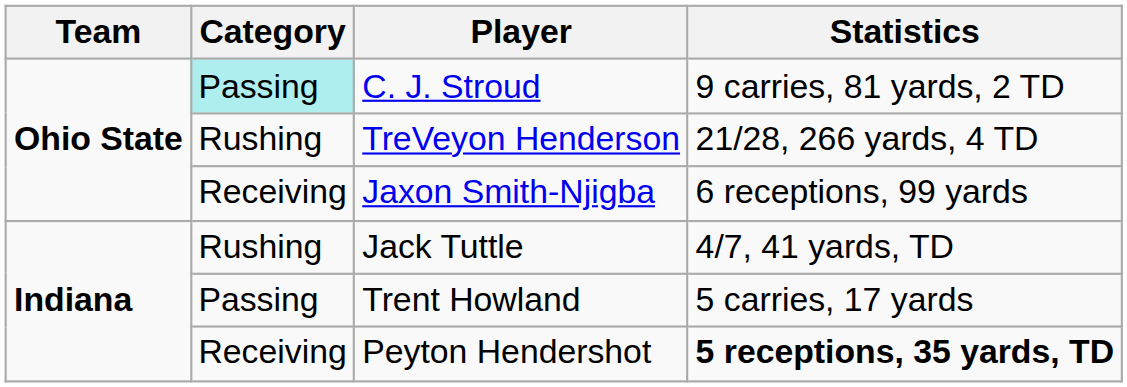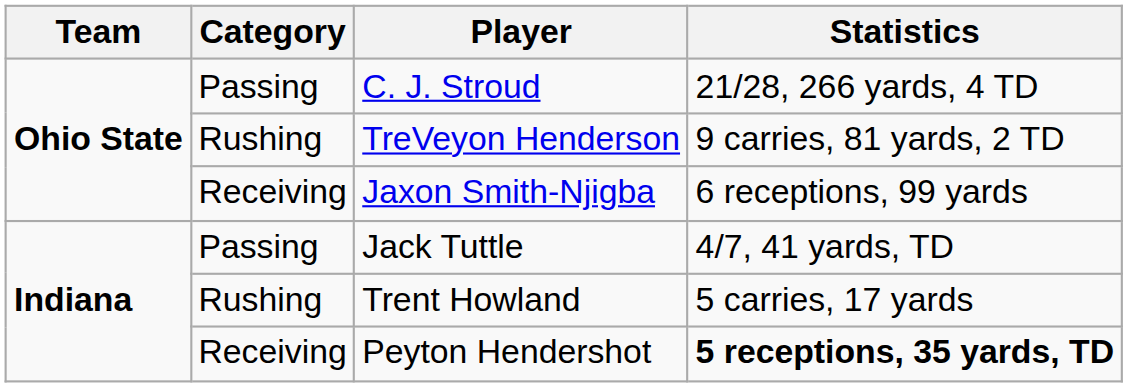(258, 85) paleturquoise background -> (258, 85) no background
(880, 85) 9 carries, 81 yards, 2 TD -> (867, 85) 21/28, 266 yards, 4 TD
(867, 139) 21/28, 266 yards, 4 TD -> (880, 139) 9 carries, 81 yards, 2 TD
(260, 246) Rushing -> (258, 246) Passing
(258, 299) Passing -> (260, 299) Rushing
